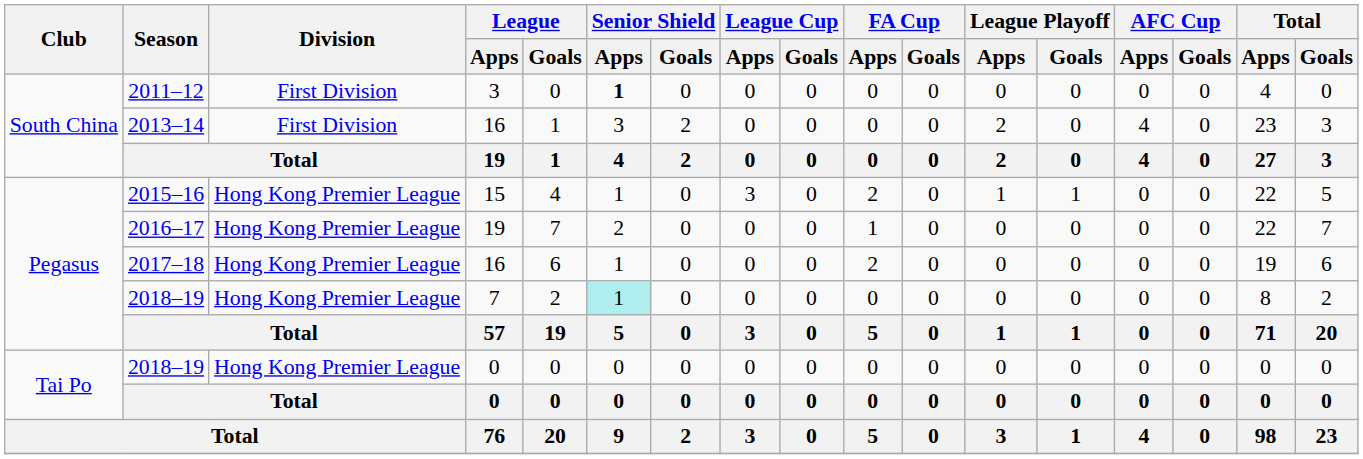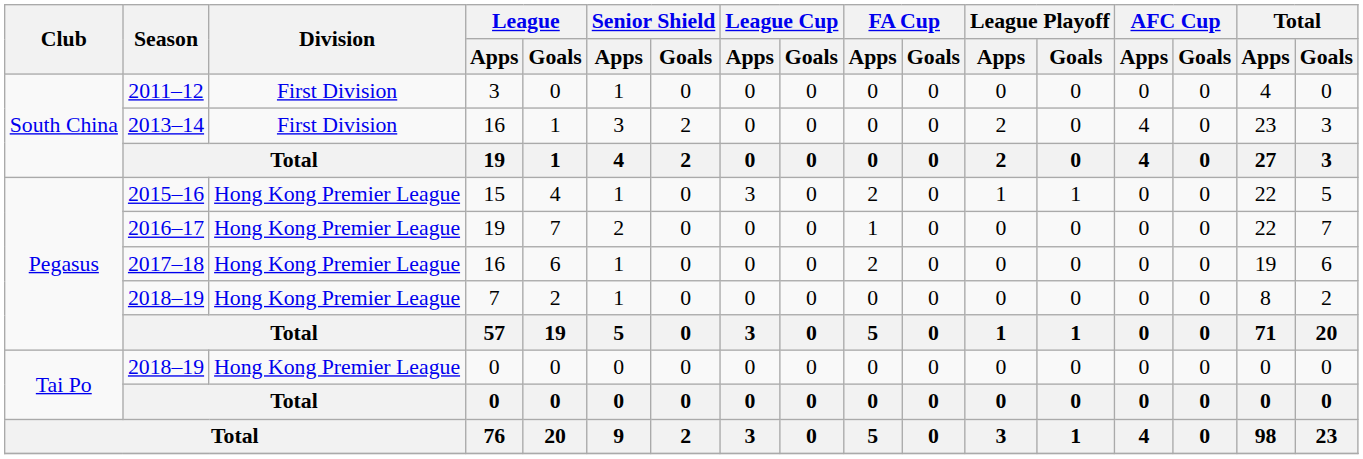(619, 90) bold -> (619, 90) normal
(619, 297) paleturquoise background -> (619, 297) no background
